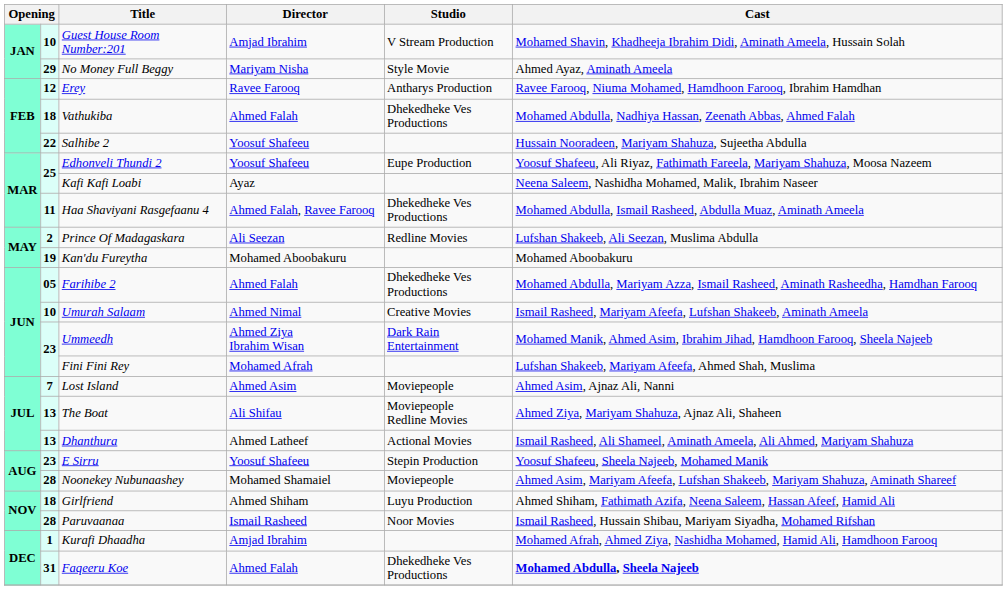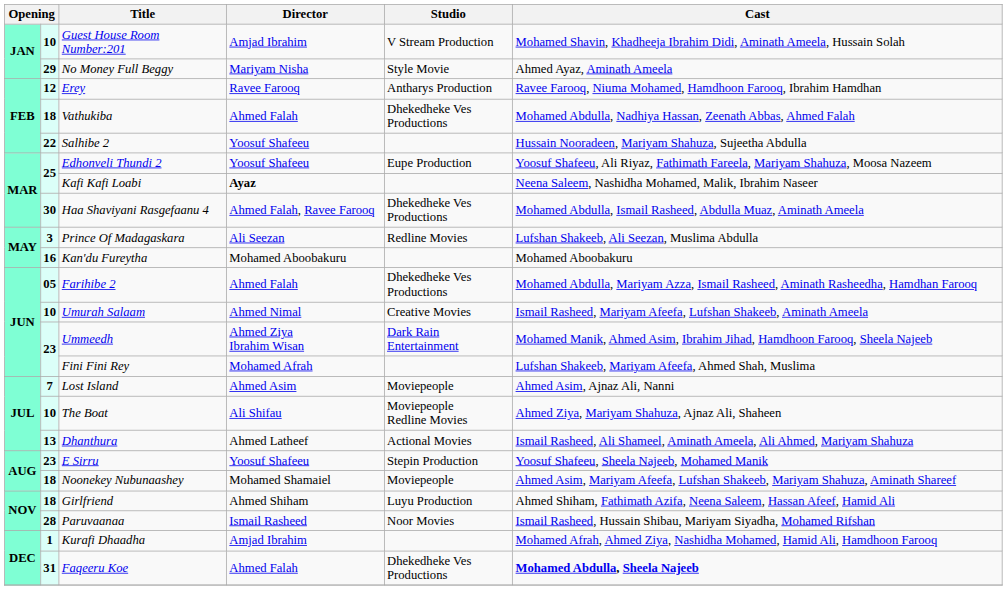(242, 183) normal -> (243, 183) bold
(50, 210) 11 -> (50, 210) 30
(50, 237) 2 -> (50, 237) 3
(50, 257) 19 -> (50, 257) 16
(50, 413) 13 -> (50, 413) 10
(50, 480) 28 -> (50, 480) 18
